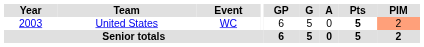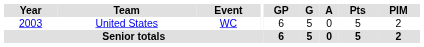(358, 23) bold -> (358, 23) normal
(398, 23) lightsalmon background -> (398, 23) no background
